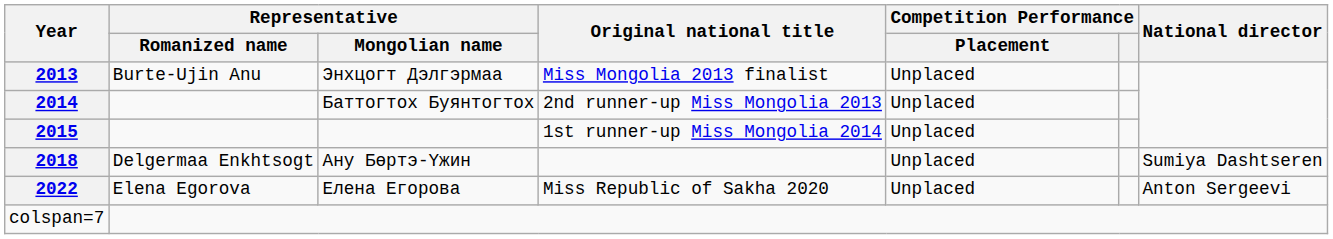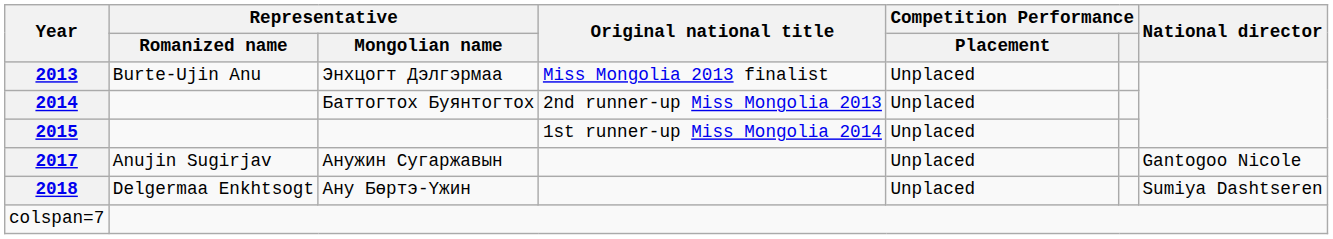+ row: (57, 162)
- row: (57, 190)
